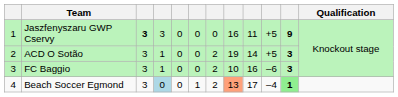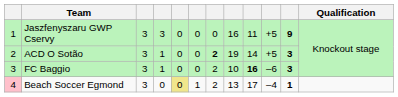(145, 33) bold -> (145, 33) normal
(215, 54) normal -> (215, 54) bold
(252, 69) normal -> (252, 69) bold
(13, 85) no background -> (13, 85) pink background
(162, 85) lightblue background -> (162, 85) no background
(180, 85) no background -> (180, 85) khaki background
(233, 85) lightsalmon background -> (233, 85) no background
(290, 85) lightgreen background -> (290, 85) no background
